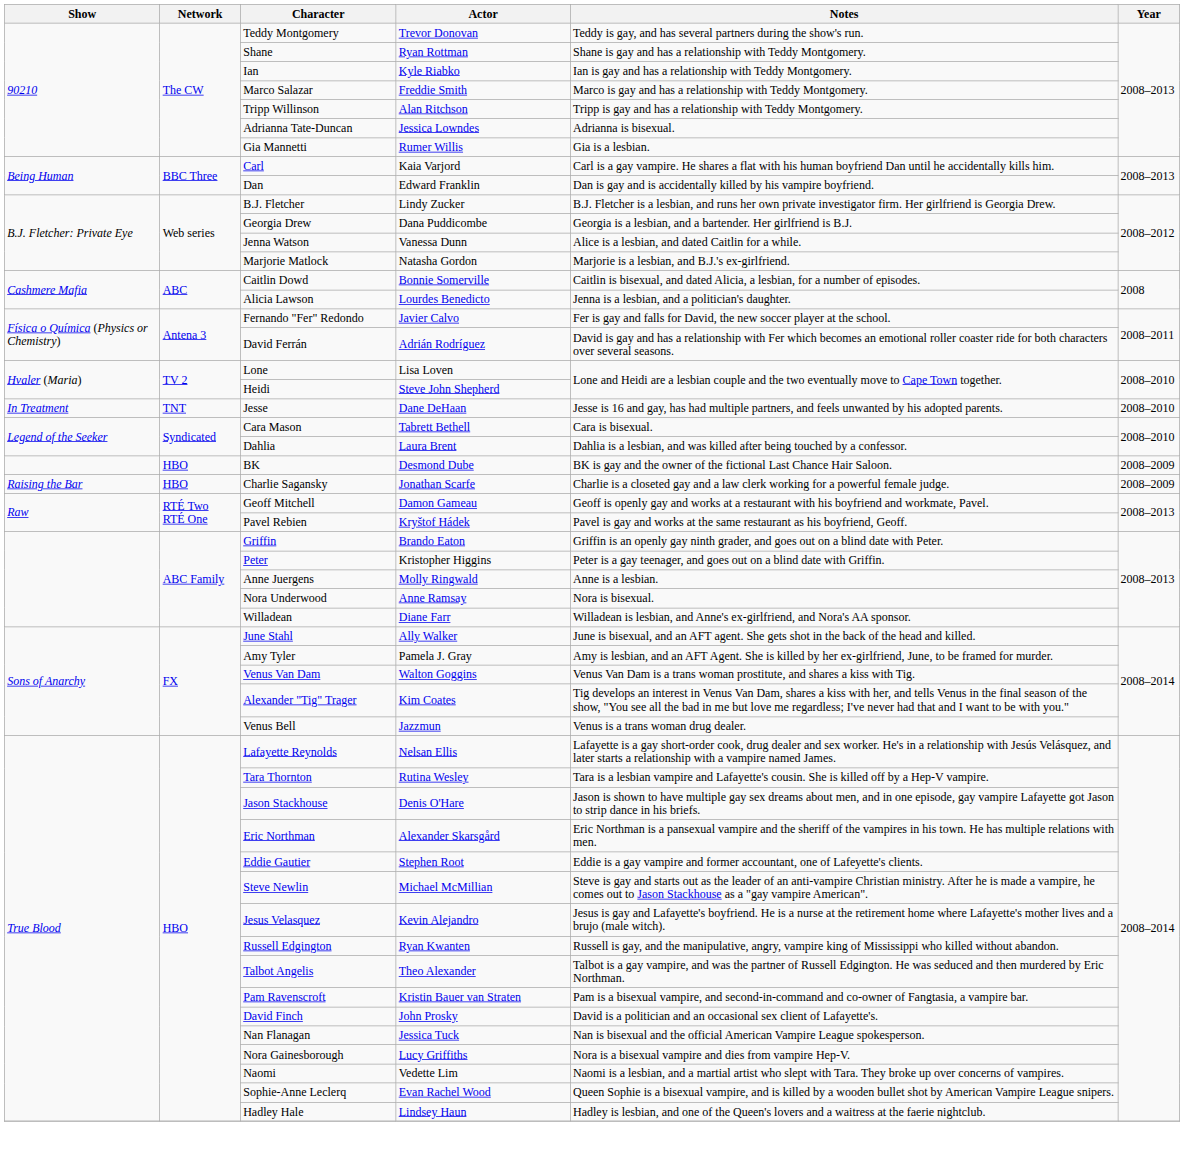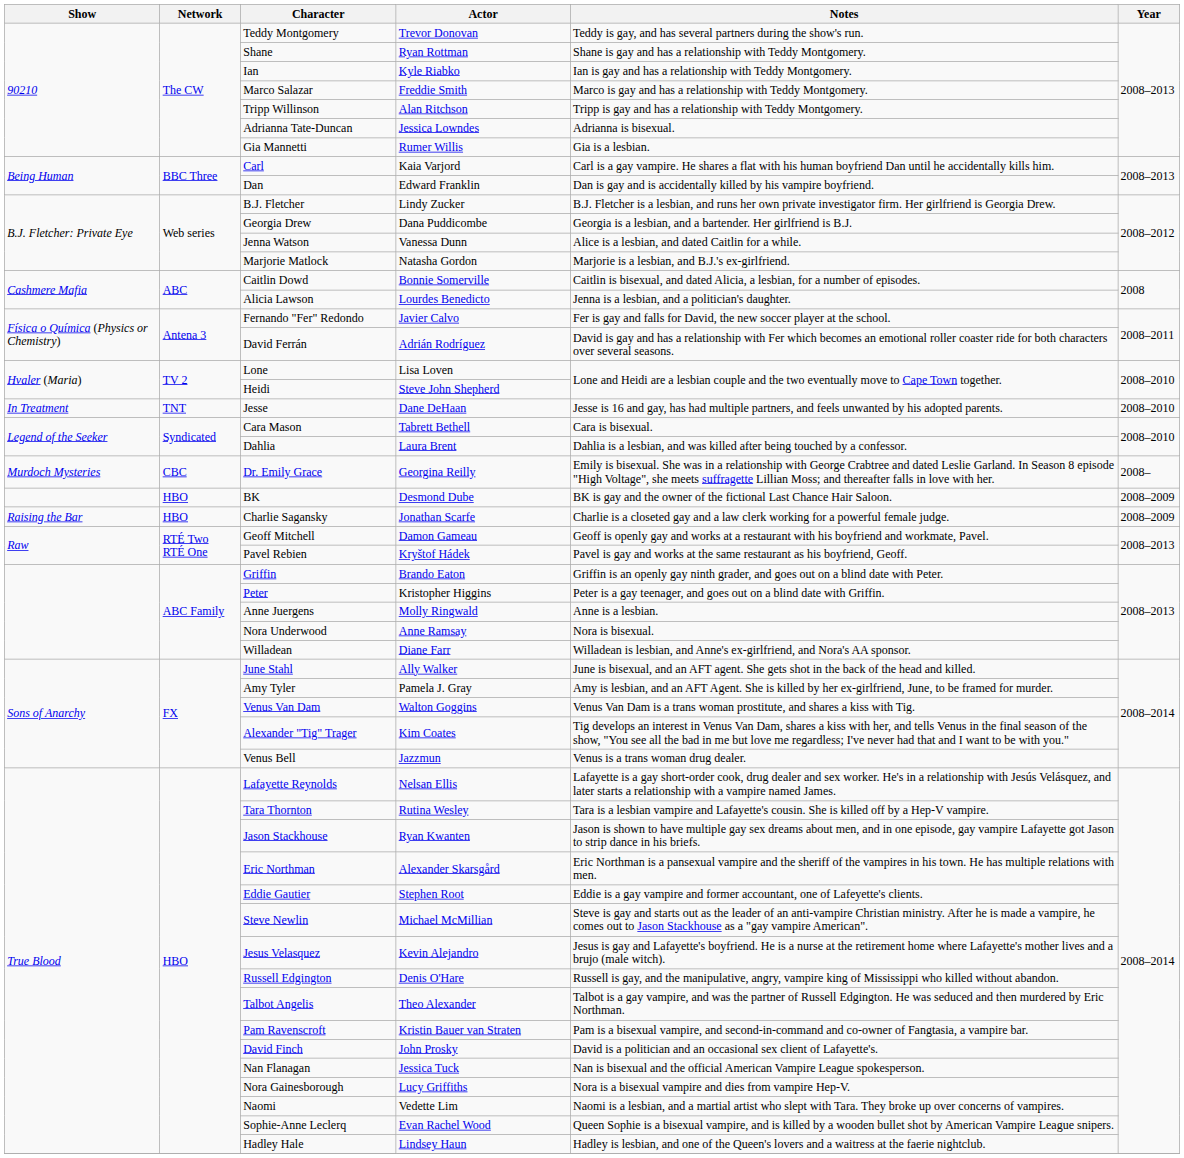+ row: (283, 471)
(431, 803) Denis O'Hare -> (434, 836) Ryan Kwanten
(434, 945) Ryan Kwanten -> (431, 978) Denis O'Hare
